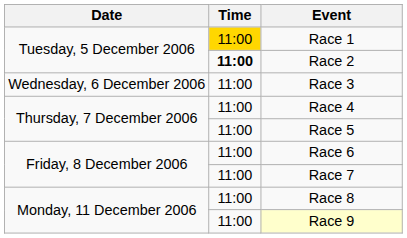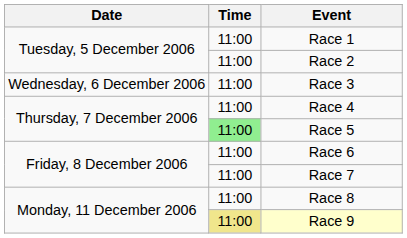(235, 38) gold background -> (235, 38) no background
(235, 61) bold -> (235, 61) normal
(235, 130) no background -> (235, 130) lightgreen background
(235, 221) no background -> (235, 221) khaki background
